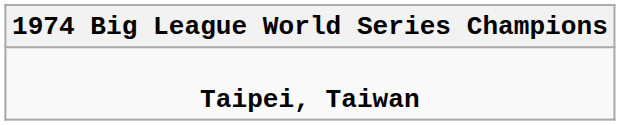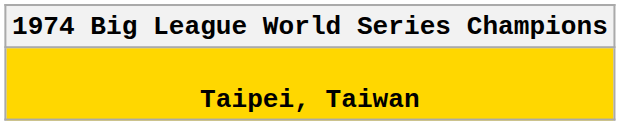(310, 99) no background -> (310, 99) gold background
